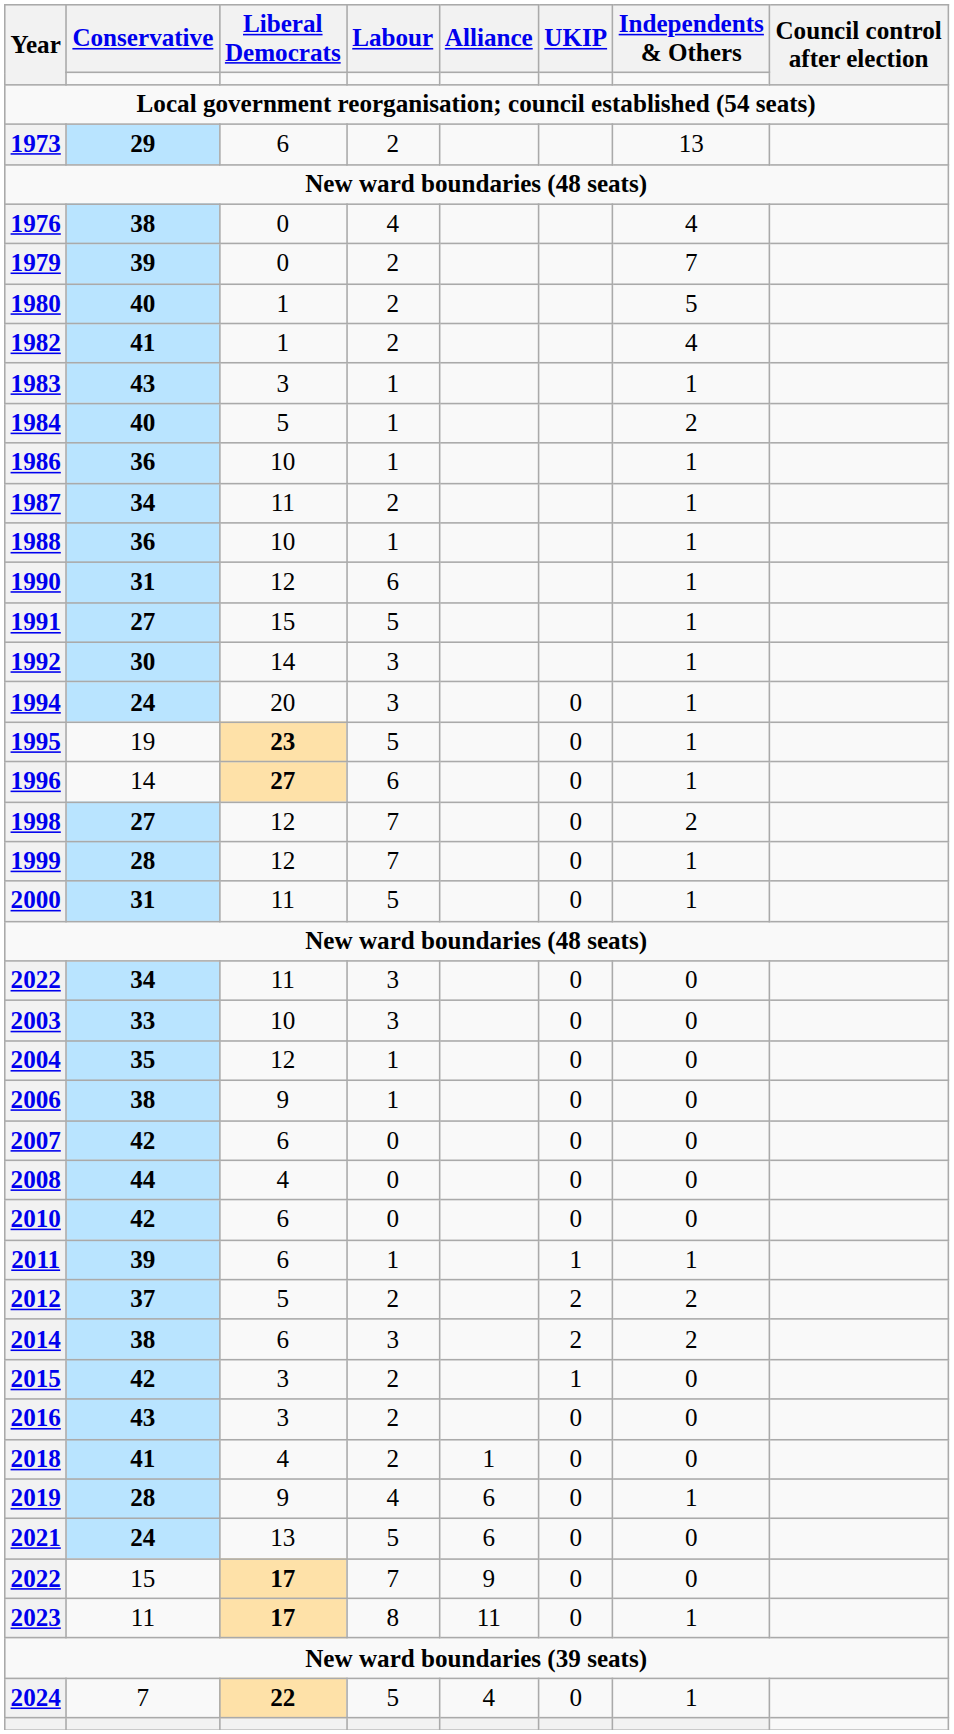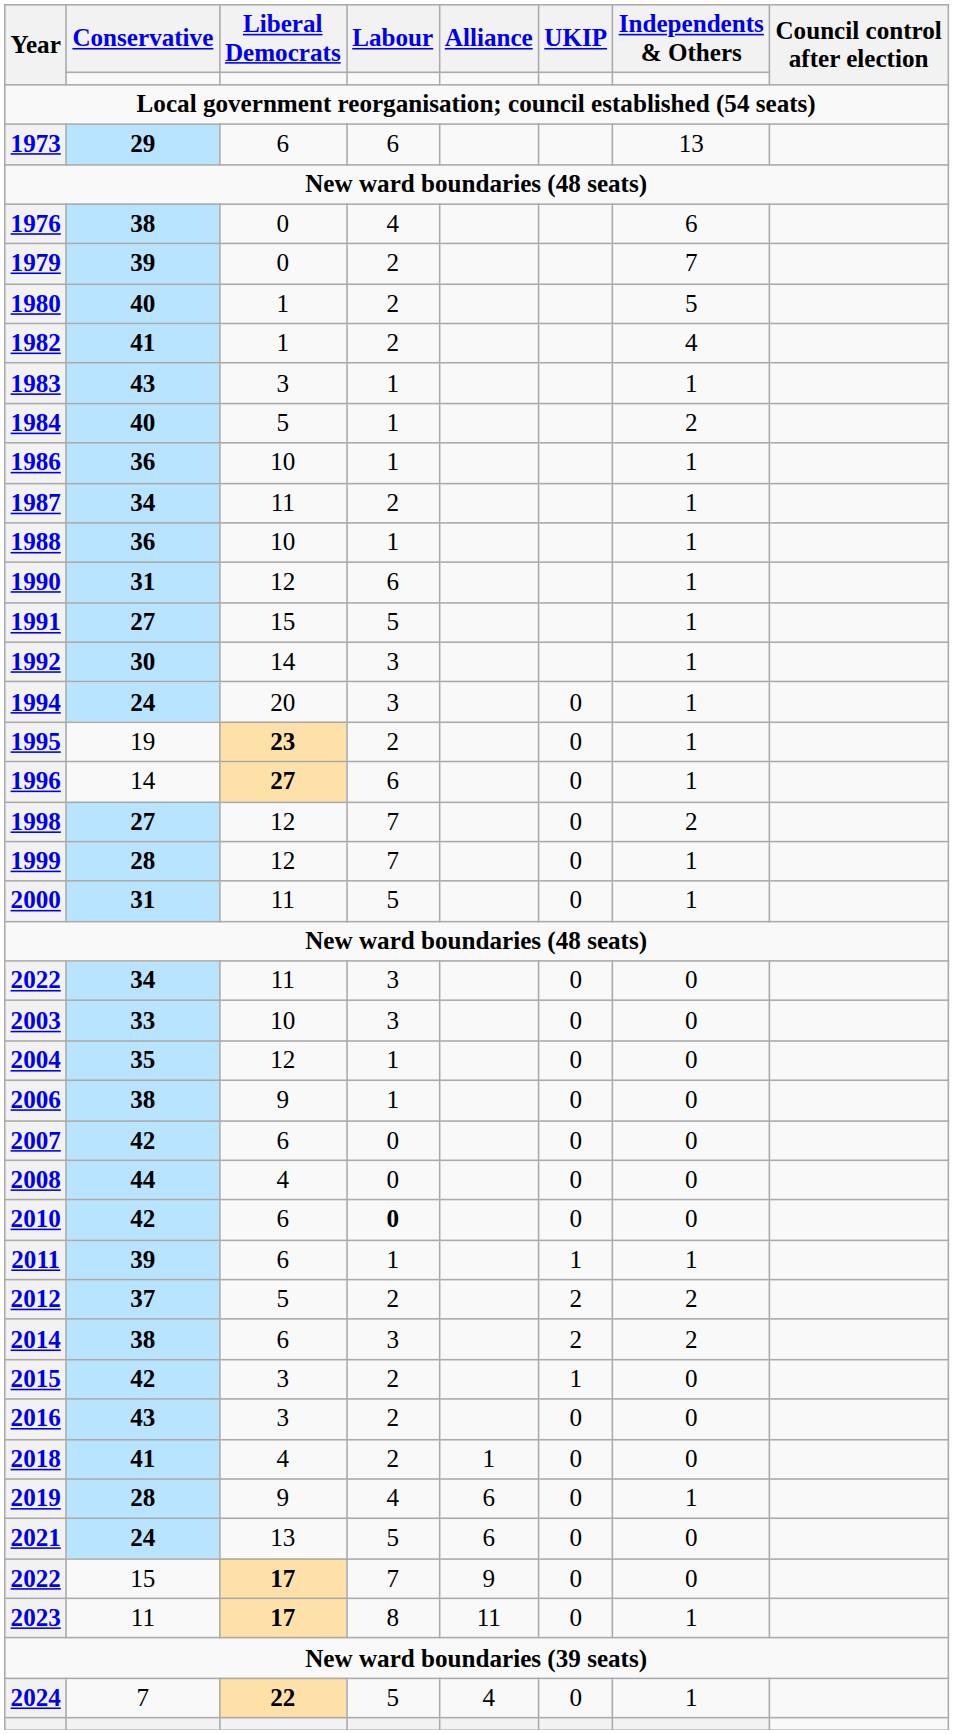(393, 143) 2 -> (393, 143) 6
(691, 223) 4 -> (691, 223) 6
(393, 741) 5 -> (393, 741) 2
(393, 1219) normal -> (393, 1219) bold
